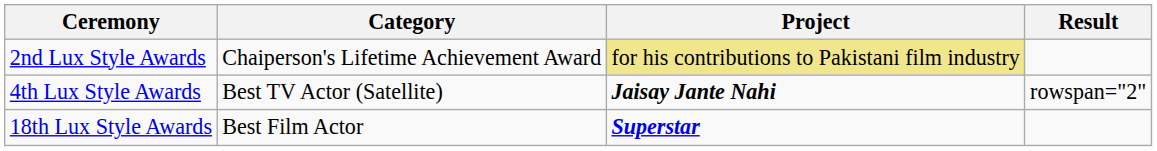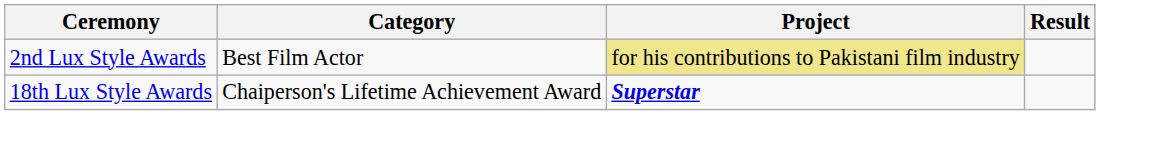(412, 57) Chaiperson's Lifetime Achievement Award -> (293, 57) Best Film Actor
- row: (105, 92)
(293, 127) Best Film Actor -> (412, 92) Chaiperson's Lifetime Achievement Award
